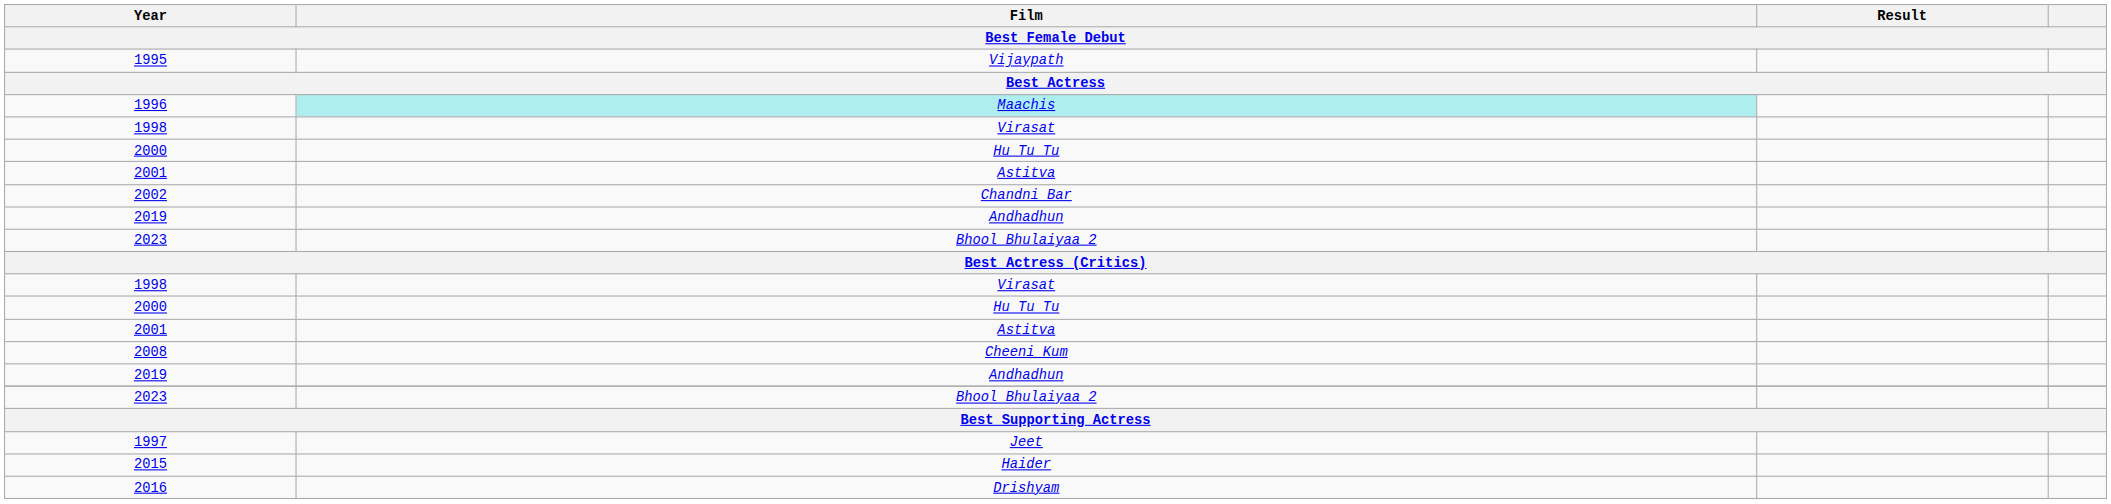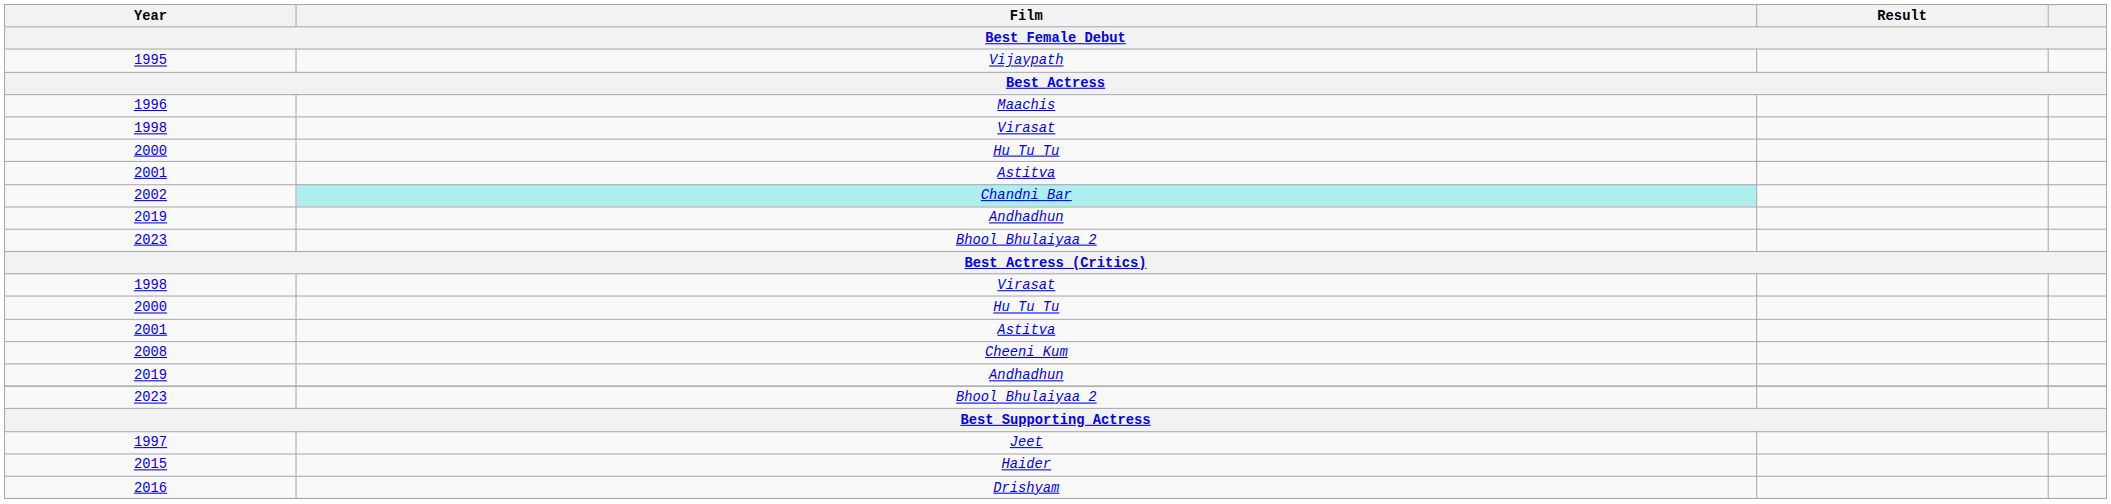(1026, 106) paleturquoise background -> (1026, 106) no background
(1026, 195) no background -> (1026, 195) paleturquoise background
